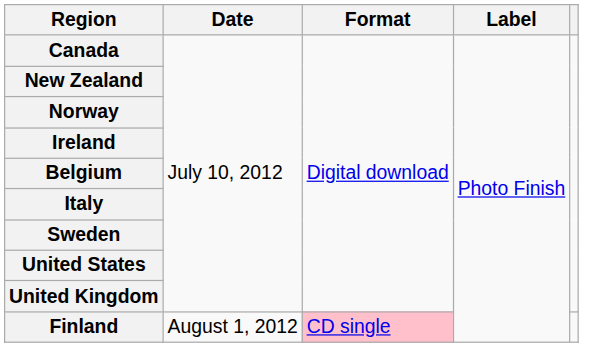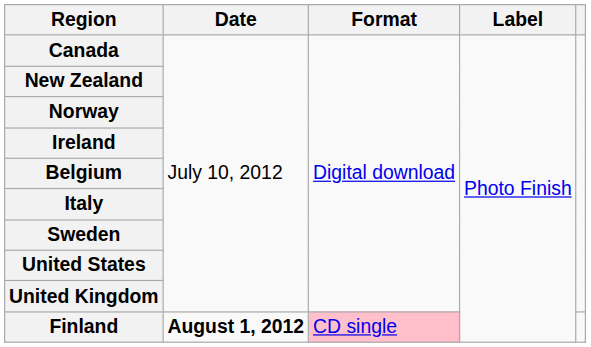(233, 326) normal -> (236, 326) bold
